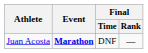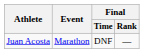(74, 41) bold -> (72, 41) normal
